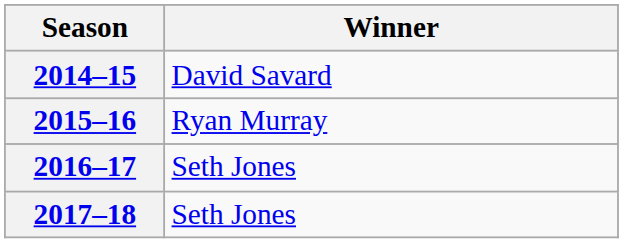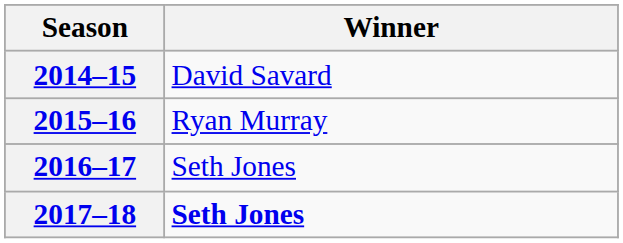(234, 213) normal -> (238, 213) bold
